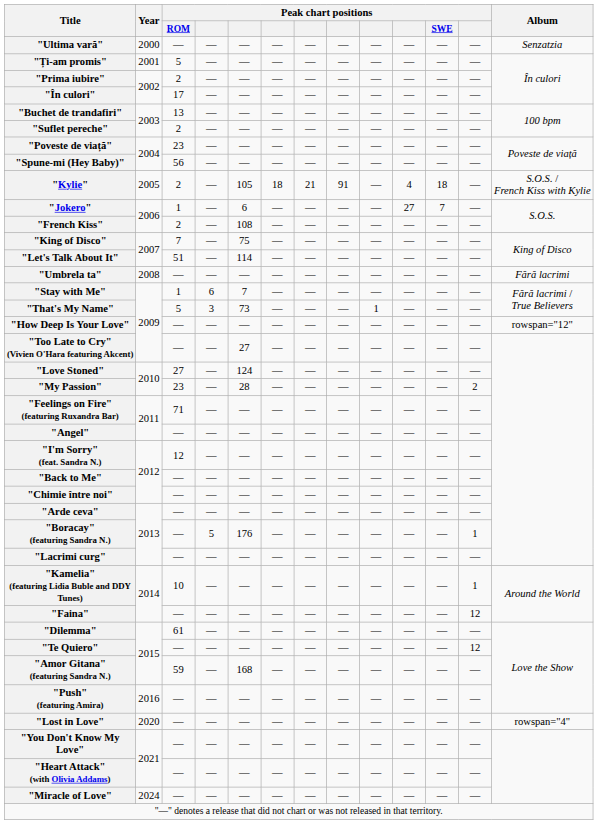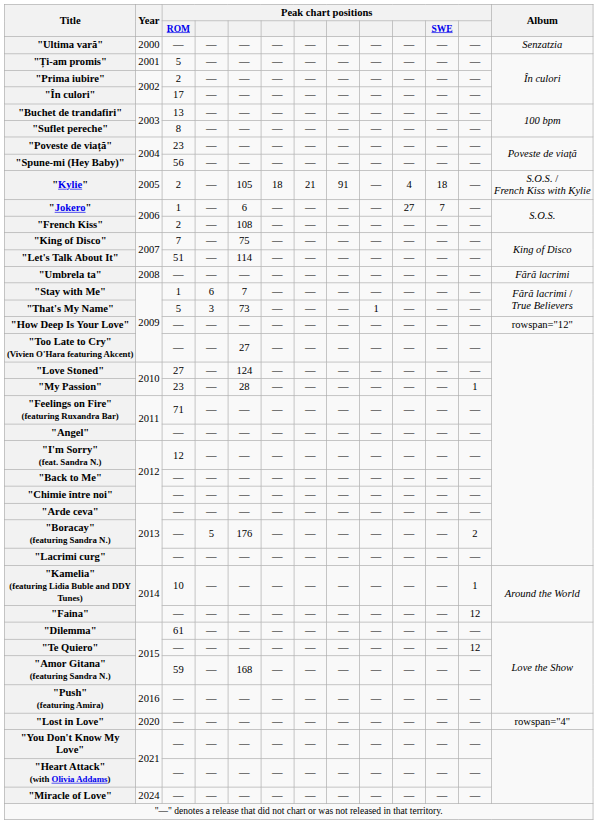(178, 129) 2 -> (178, 129) 8
(475, 387) 2 -> (475, 387) 1
(475, 534) 1 -> (475, 534) 2
